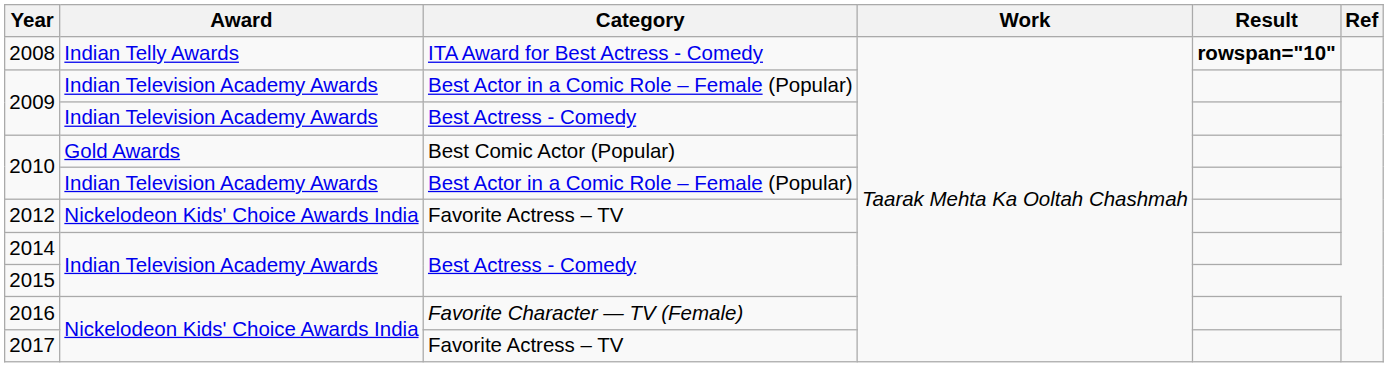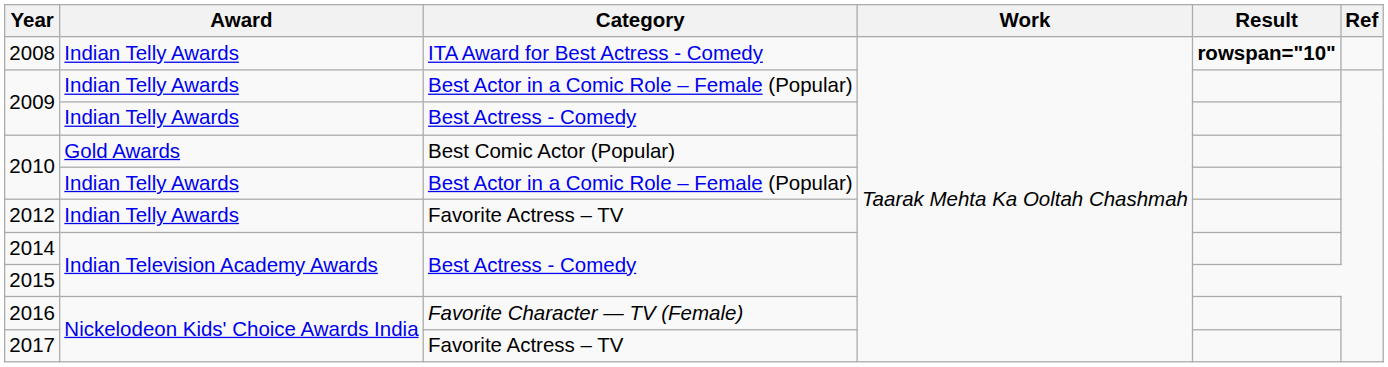(221, 85) Indian Television Academy Awards -> (152, 85) Indian Telly Awards
(221, 118) Indian Television Academy Awards -> (152, 118) Indian Telly Awards
(221, 183) Indian Television Academy Awards -> (152, 183) Indian Telly Awards
(241, 215) Nickelodeon Kids' Choice Awards India -> (152, 215) Indian Telly Awards
